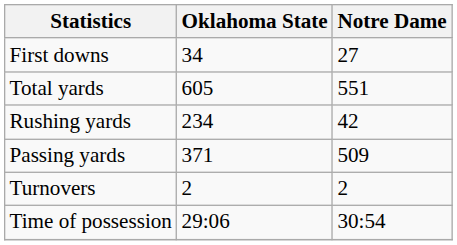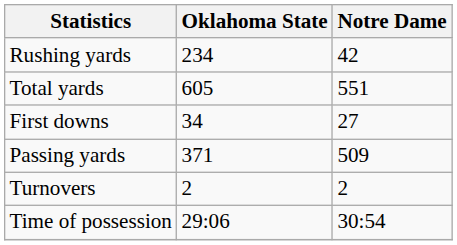rows swapped: (59, 54) <-> (70, 121)
